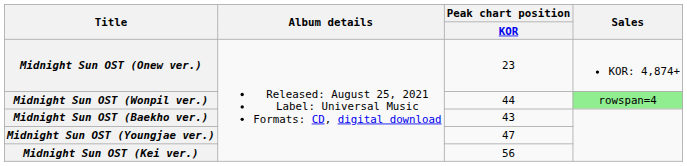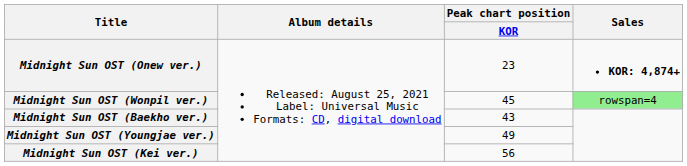(628, 72) normal -> (628, 72) bold
(508, 100) 44 -> (508, 100) 45
(508, 135) 47 -> (508, 135) 49
